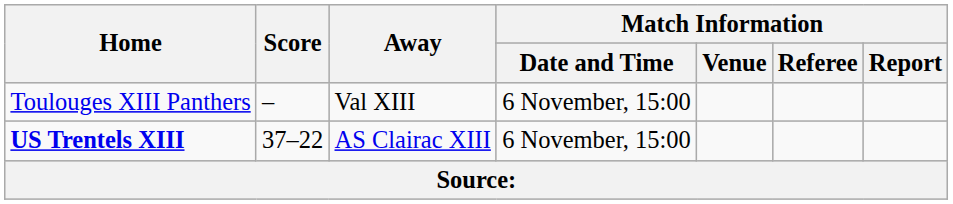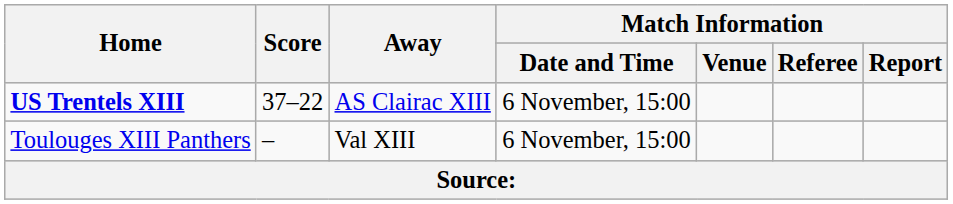rows swapped: (97, 140) <-> (131, 101)
